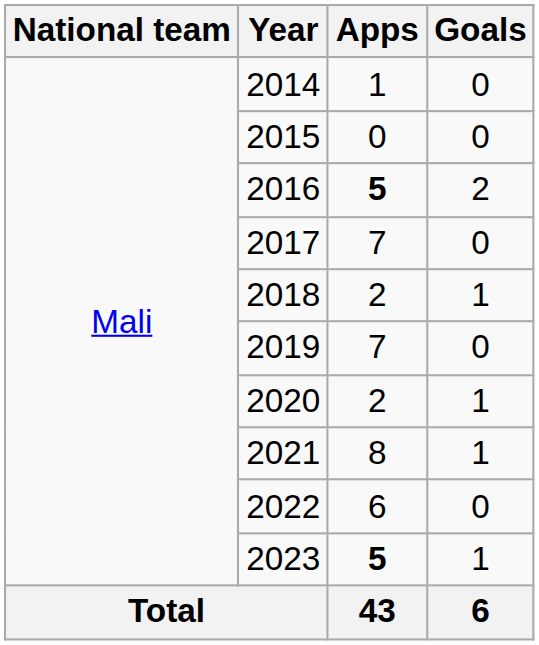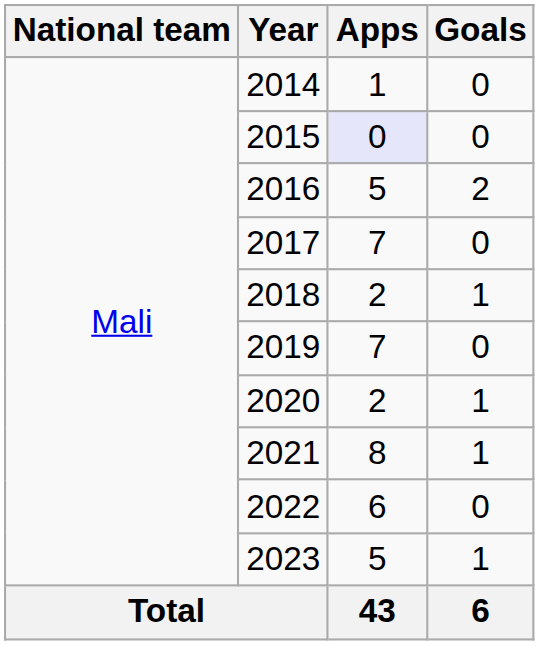(377, 136) no background -> (377, 136) lavender background
(377, 189) bold -> (377, 189) normal
(377, 558) bold -> (377, 558) normal
